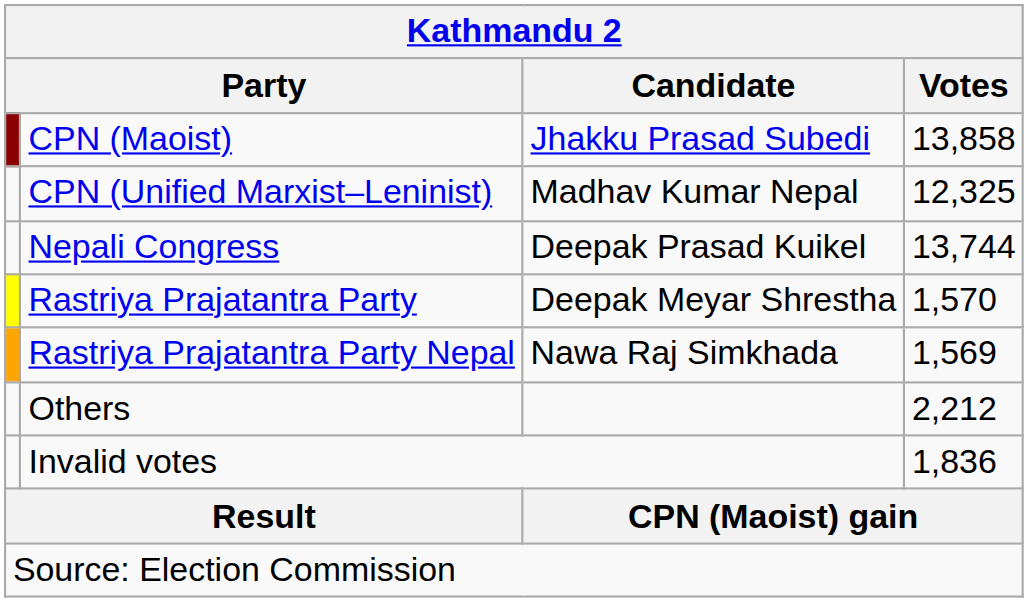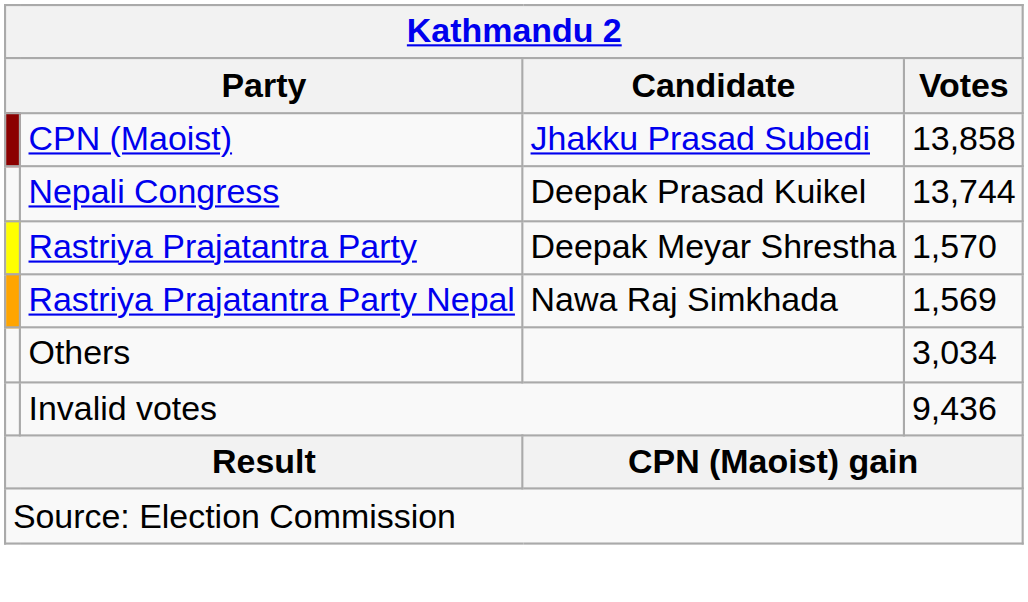- row: (260, 192)
(954, 407) 2,212 -> (954, 354) 3,034
(954, 461) 1,836 -> (954, 407) 9,436
